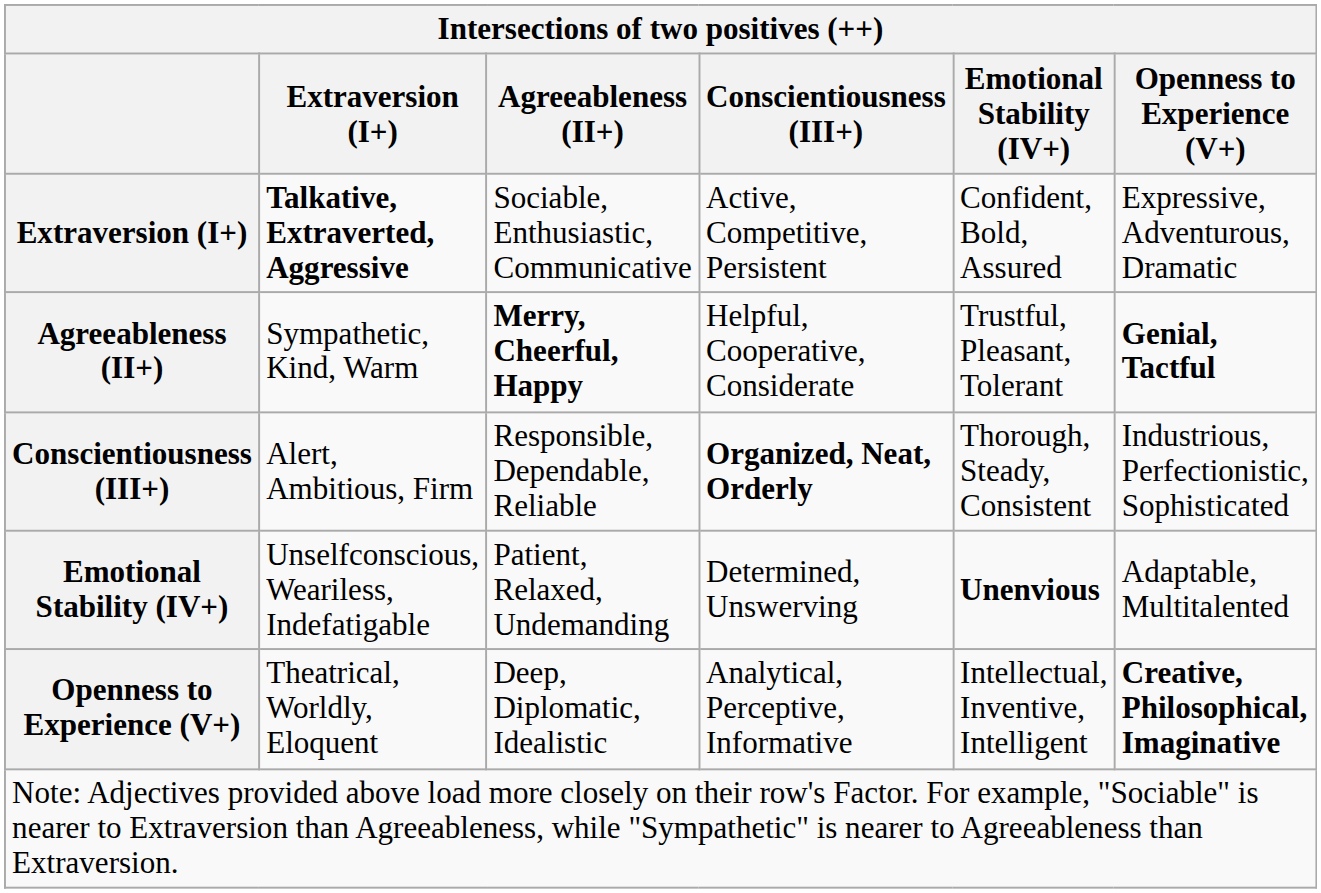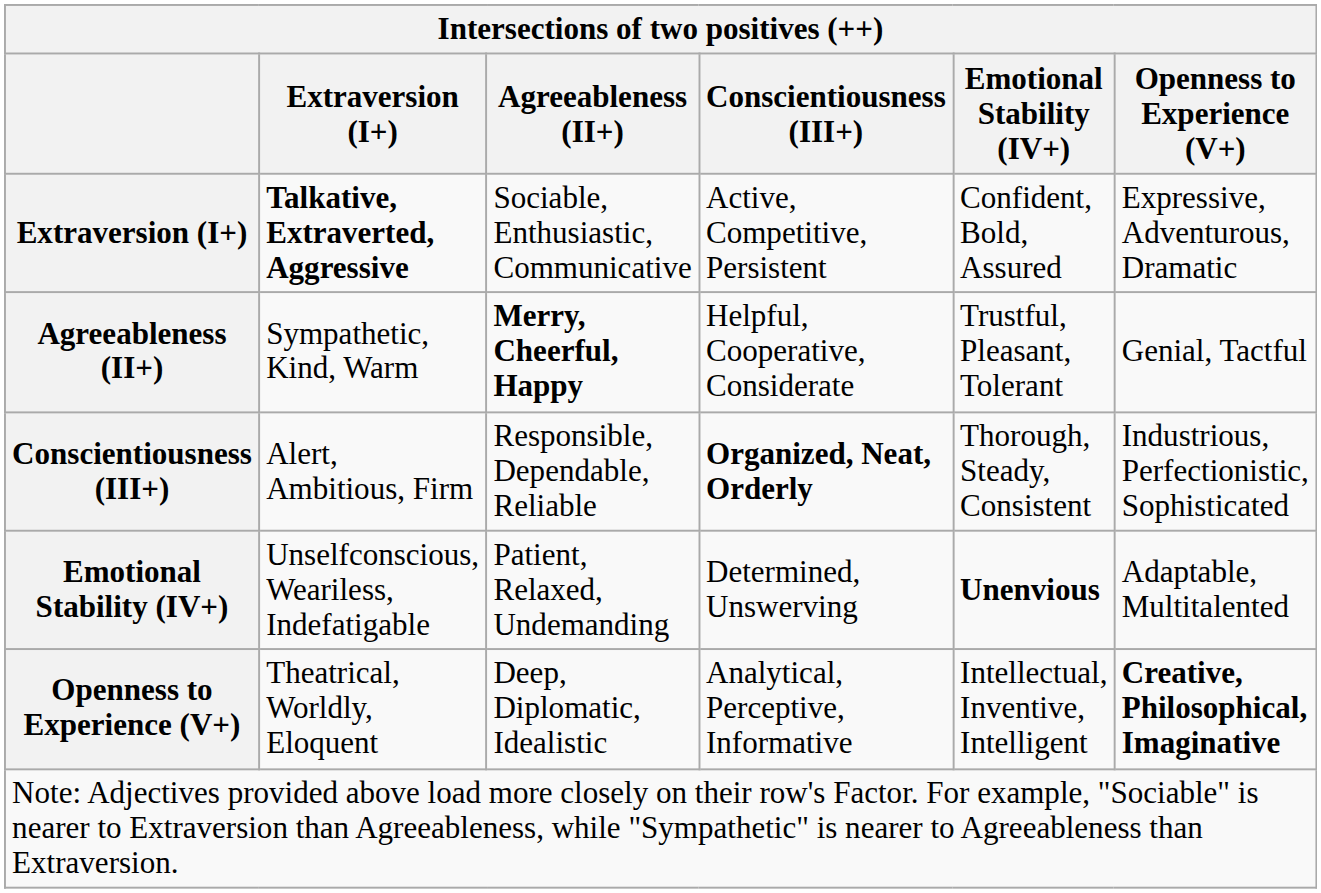(1170, 351) bold -> (1214, 351) normal
